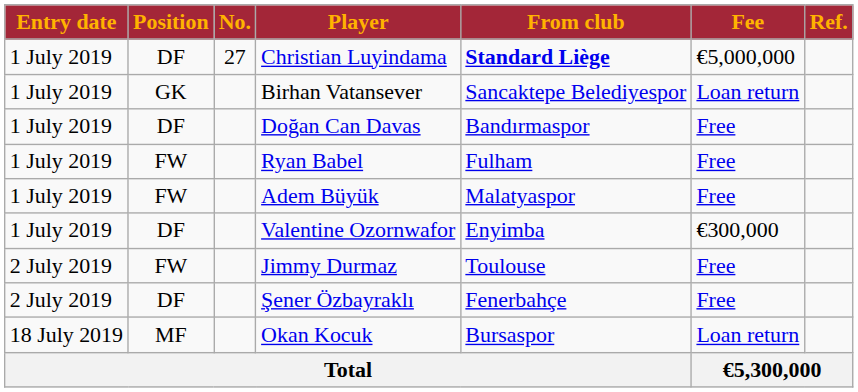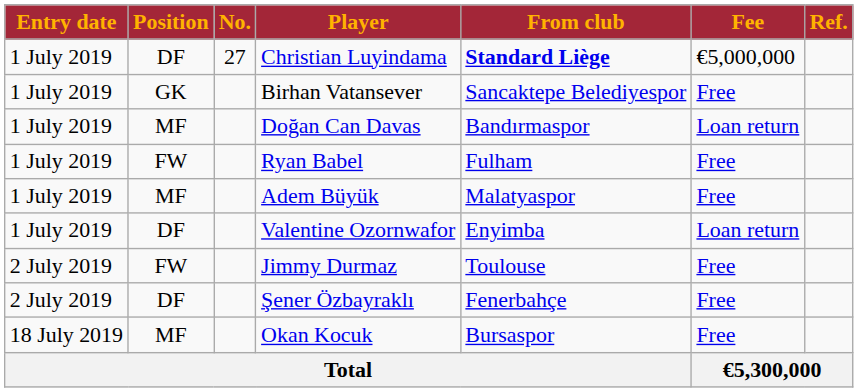(748, 91) Loan return -> (716, 91) Free
(171, 126) DF -> (171, 126) MF
(716, 126) Free -> (748, 126) Loan return
(171, 195) FW -> (171, 195) MF
(738, 230) €300,000 -> (748, 230) Loan return
(748, 334) Loan return -> (716, 334) Free
